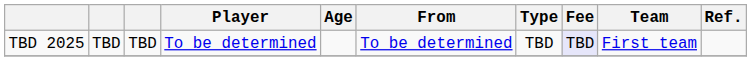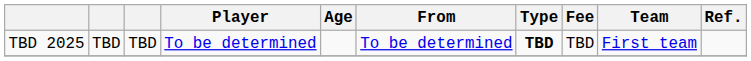(539, 43) normal -> (539, 43) bold
(580, 43) lavender background -> (580, 43) no background
